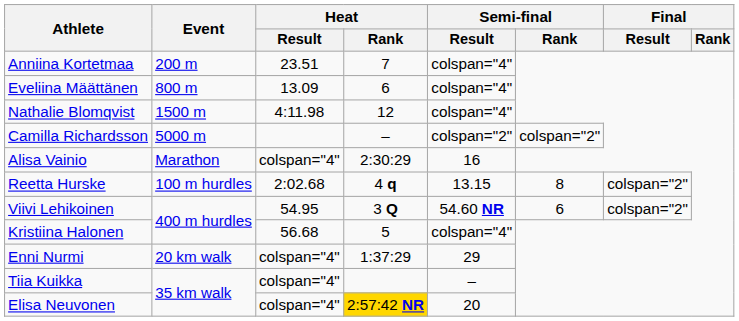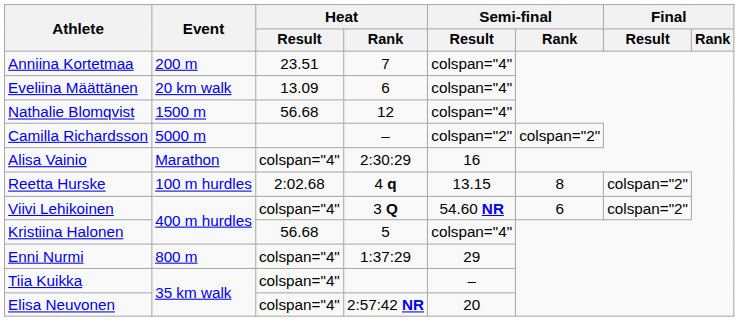(176, 88) 800 m -> (193, 88) 20 km walk
(299, 112) 4:11.98 -> (299, 112) 56.68
(299, 209) 54.95 -> (299, 209) colspan="4"
(193, 257) 20 km walk -> (176, 257) 800 m
(386, 305) gold background -> (386, 305) no background
